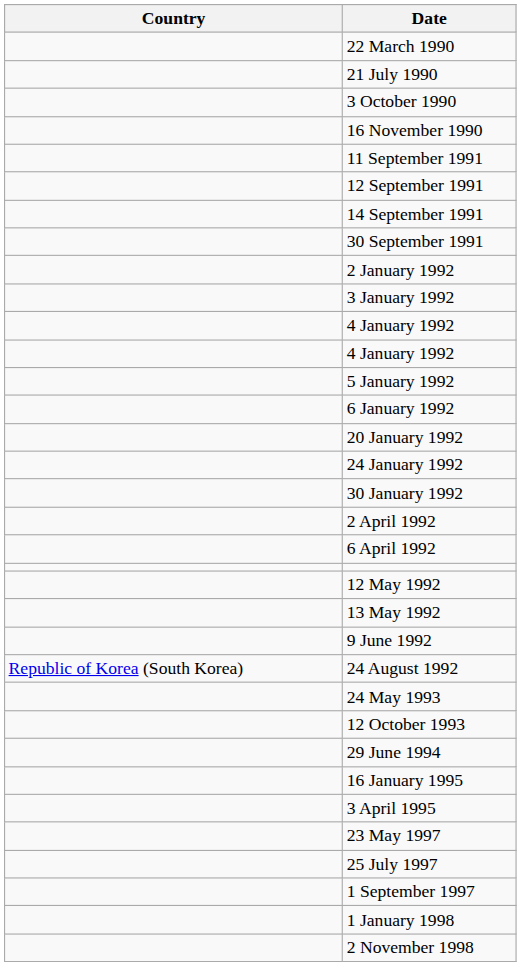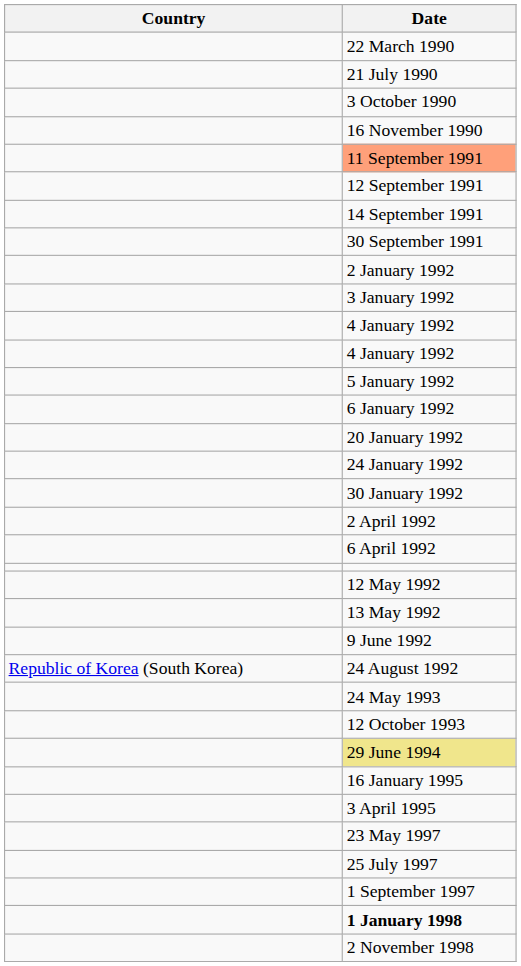(415, 158) no background -> (415, 158) lightsalmon background
(394, 752) no background -> (394, 752) khaki background
(400, 919) normal -> (404, 919) bold
